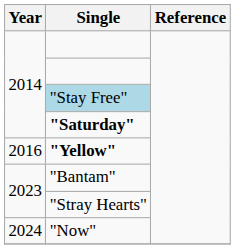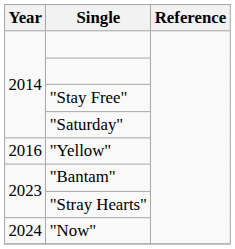(89, 97) lightblue background -> (89, 97) no background
(92, 124) bold -> (86, 124) normal
(83, 151) bold -> (80, 151) normal
